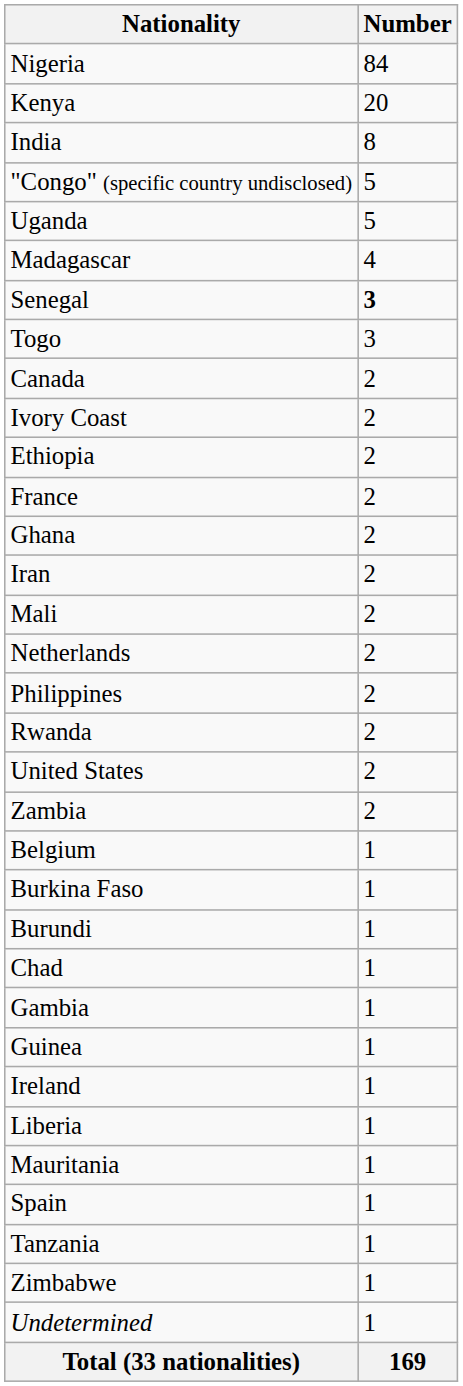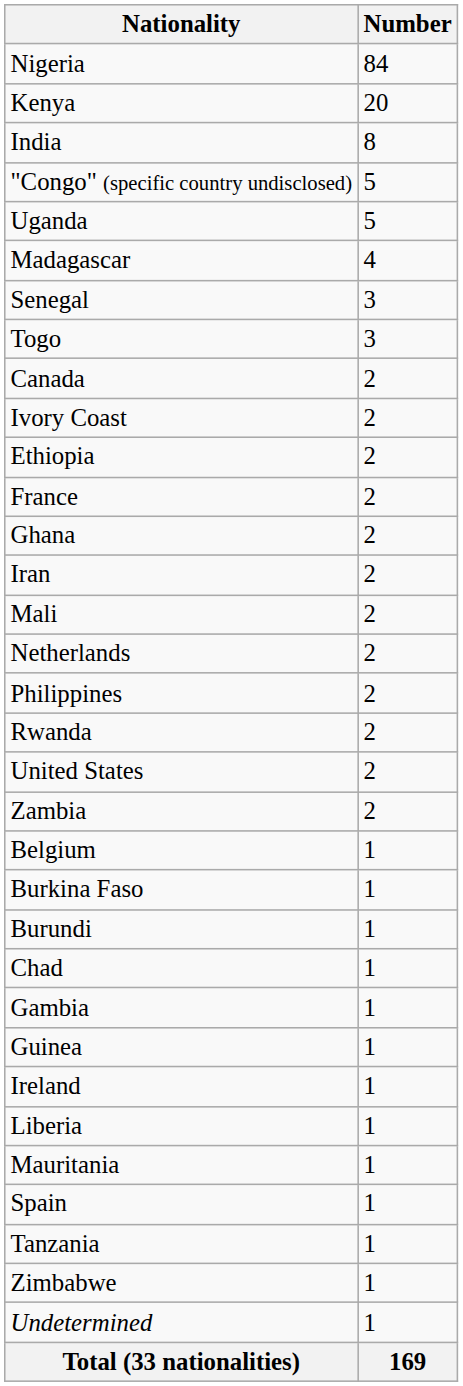(370, 299) bold -> (370, 299) normal
